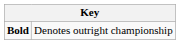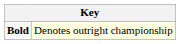(103, 30) no background -> (103, 30) lightyellow background
